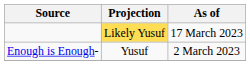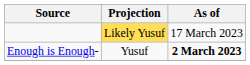(207, 51) normal -> (207, 51) bold
